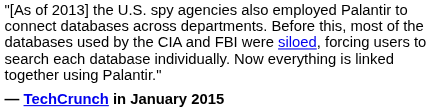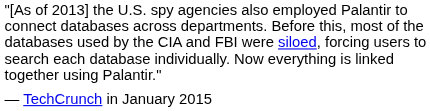(114, 99) bold -> (108, 99) normal
